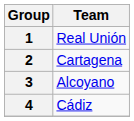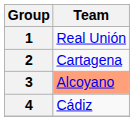(85, 82) no background -> (85, 82) lightsalmon background
